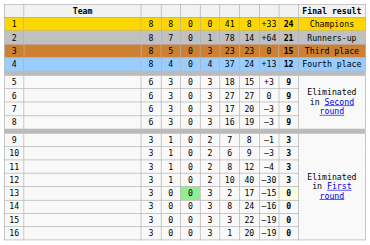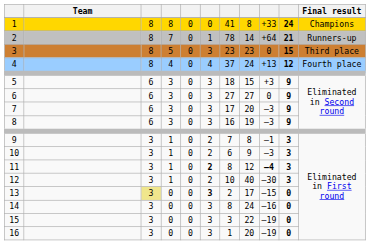(210, 167) normal -> (210, 167) bold
(269, 167) normal -> (269, 167) bold
(151, 193) no background -> (151, 193) khaki background
(190, 193) lightgreen background -> (190, 193) no background
(210, 193) normal -> (210, 193) bold
(289, 193) lightyellow background -> (289, 193) no background
